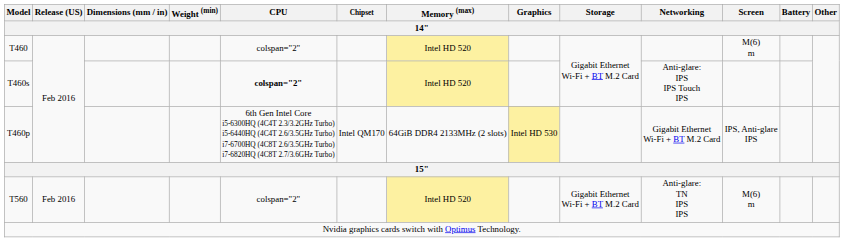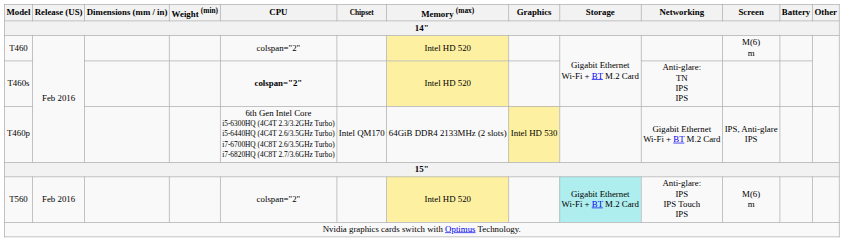(682, 83) Anti-glare: IPS IPS Touch IPS -> (682, 83) Anti-glare: TN IPS IPS
(600, 199) no background -> (600, 199) paleturquoise background
(682, 199) Anti-glare: TN IPS IPS -> (682, 199) Anti-glare: IPS IPS Touch IPS
